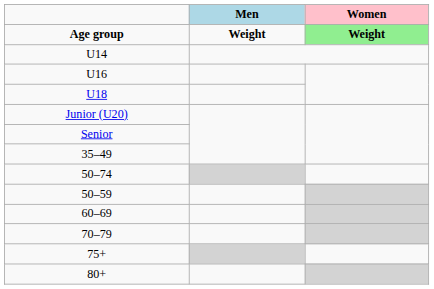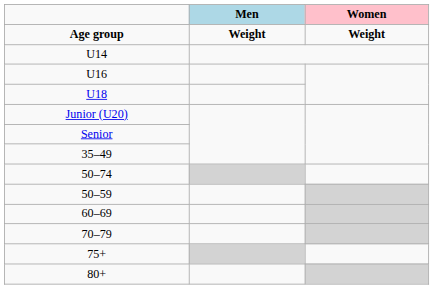(367, 34) lightgreen background -> (367, 34) no background
